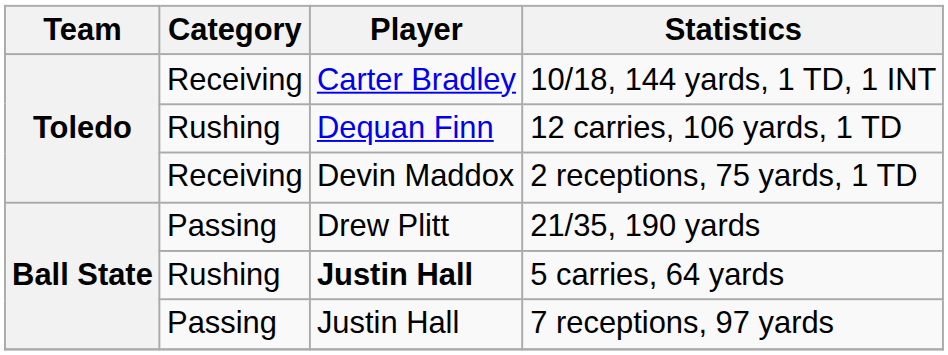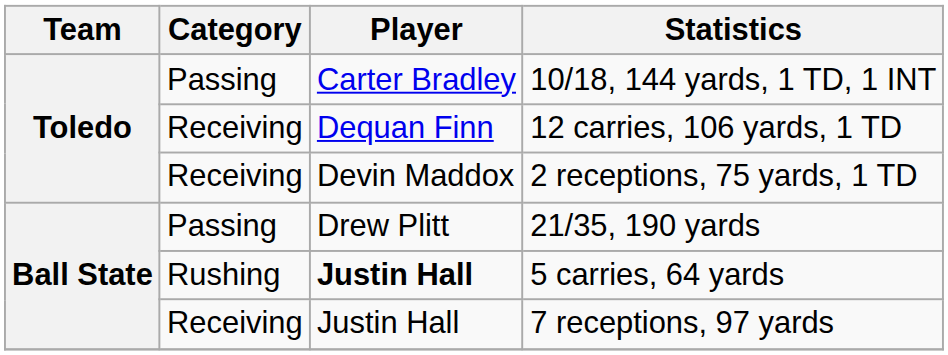(235, 78) Receiving -> (222, 78) Passing
(224, 127) Rushing -> (235, 127) Receiving
(222, 323) Passing -> (235, 323) Receiving
